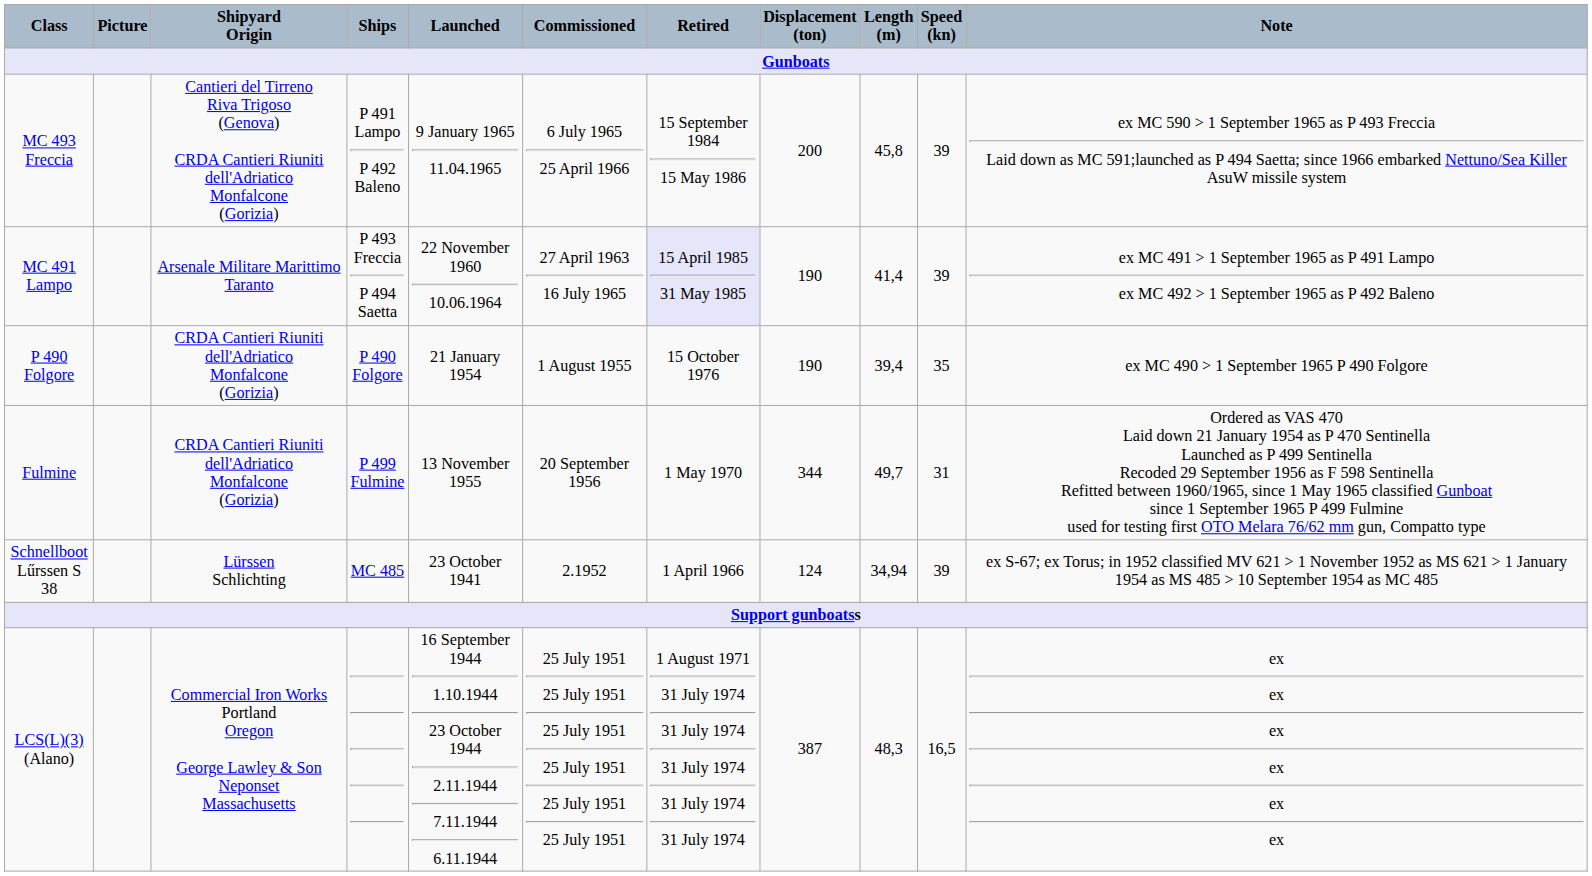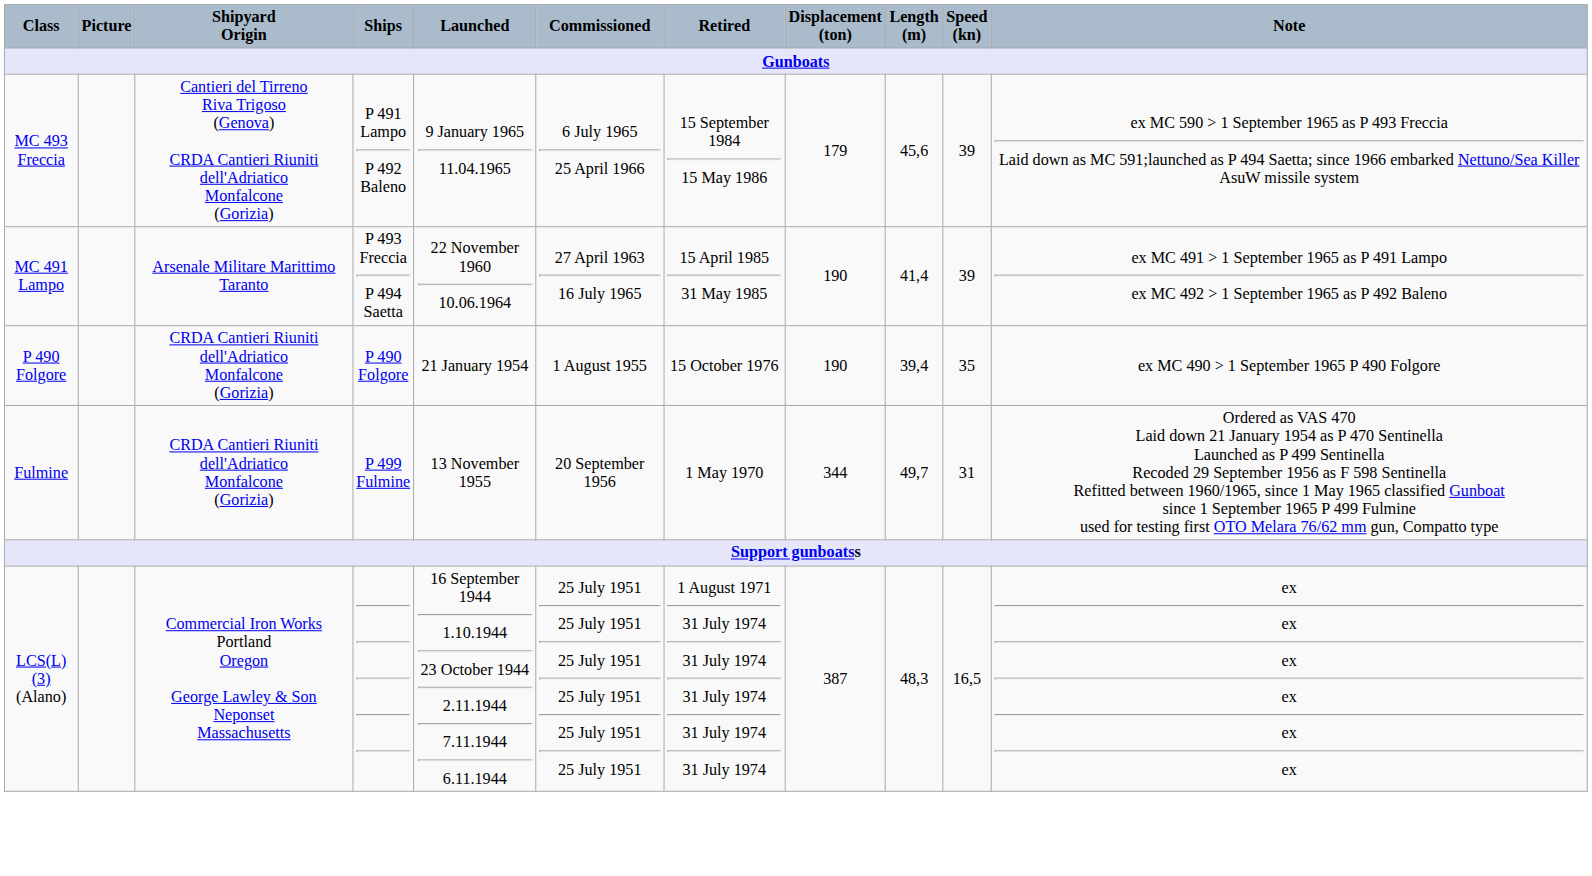(810, 150) 200 -> (835, 150) 179
(889, 150) 45,8 -> (914, 150) 45,6
(703, 276) lavender background -> (724, 276) no background
- row: (49, 571)
